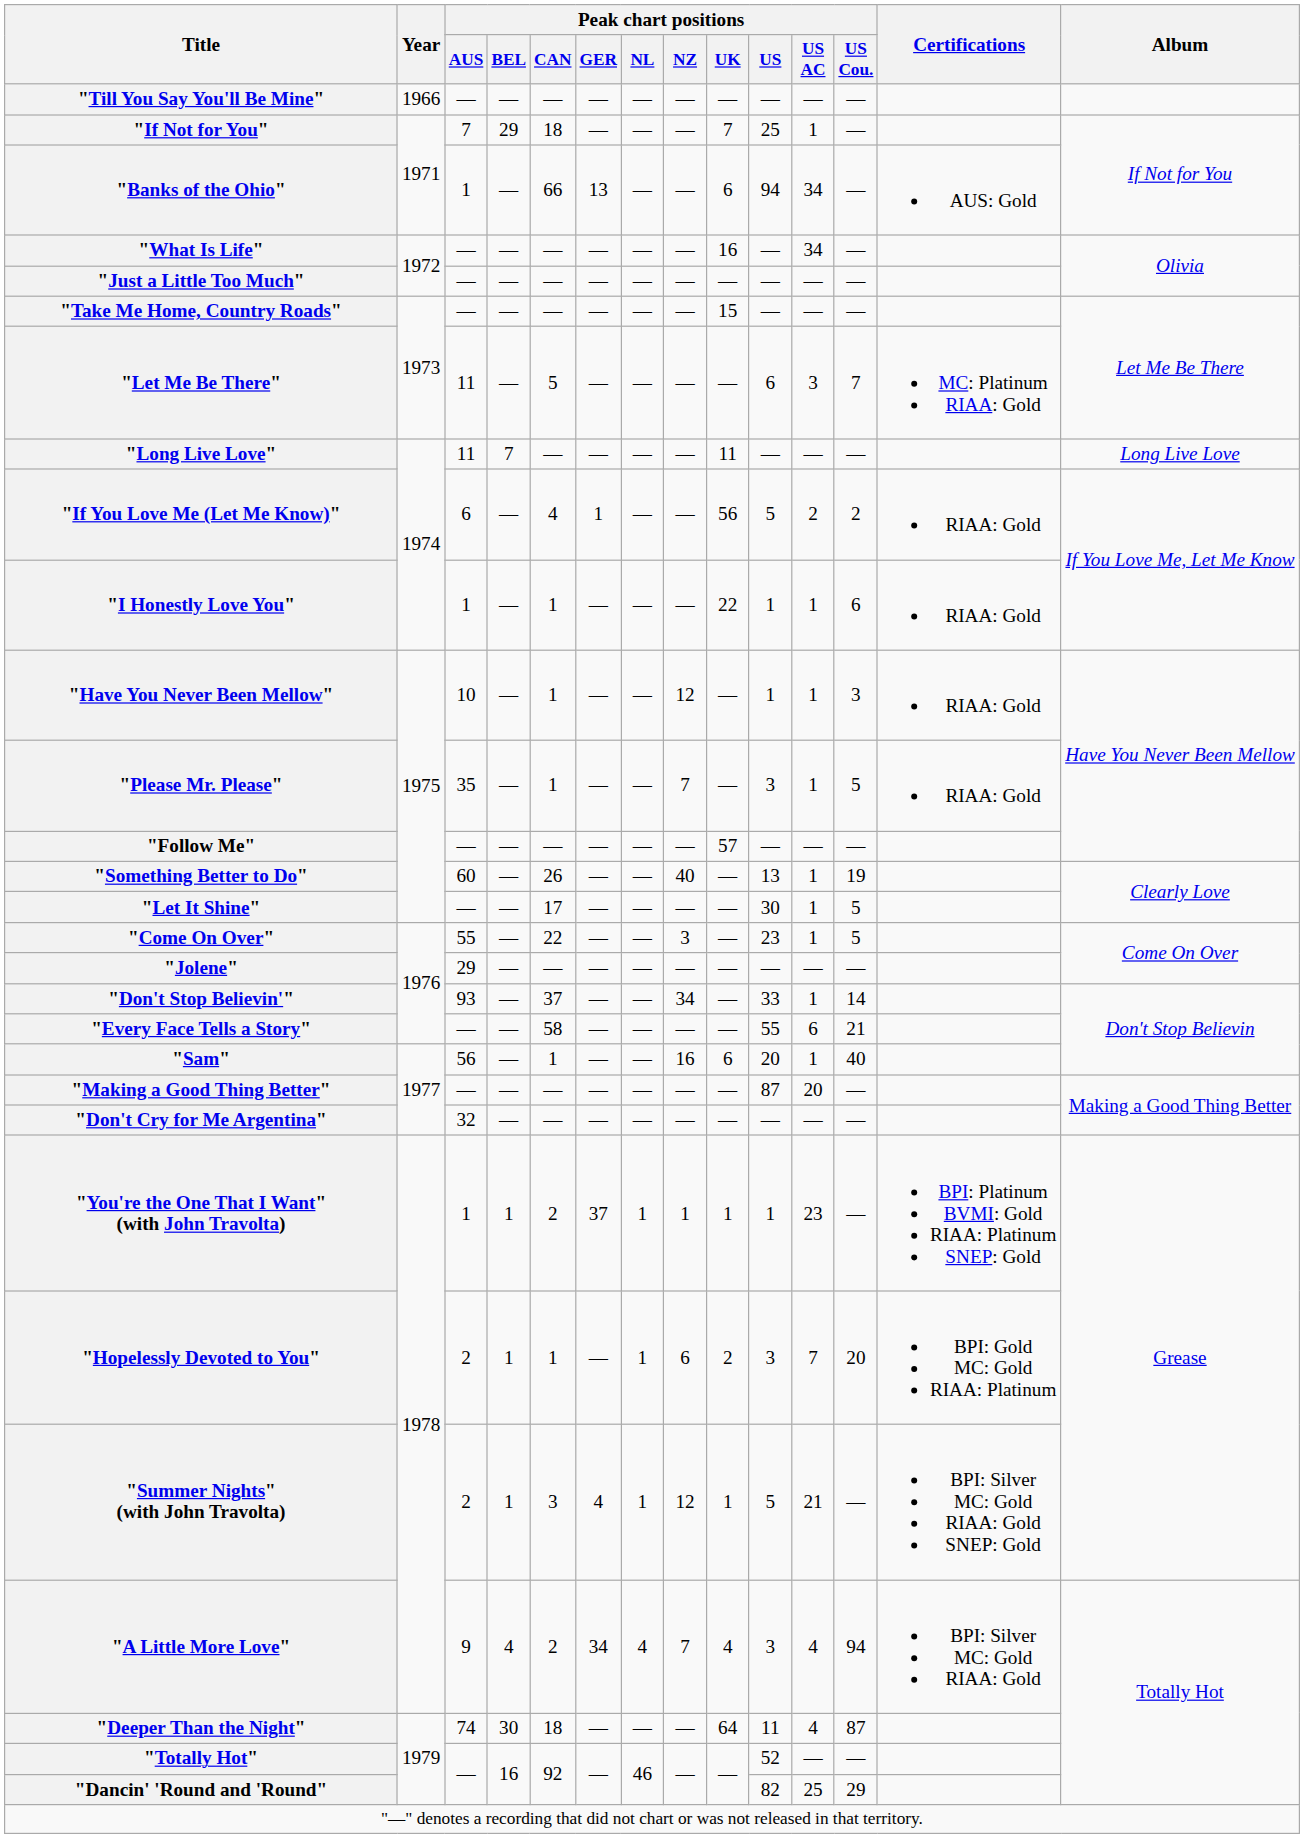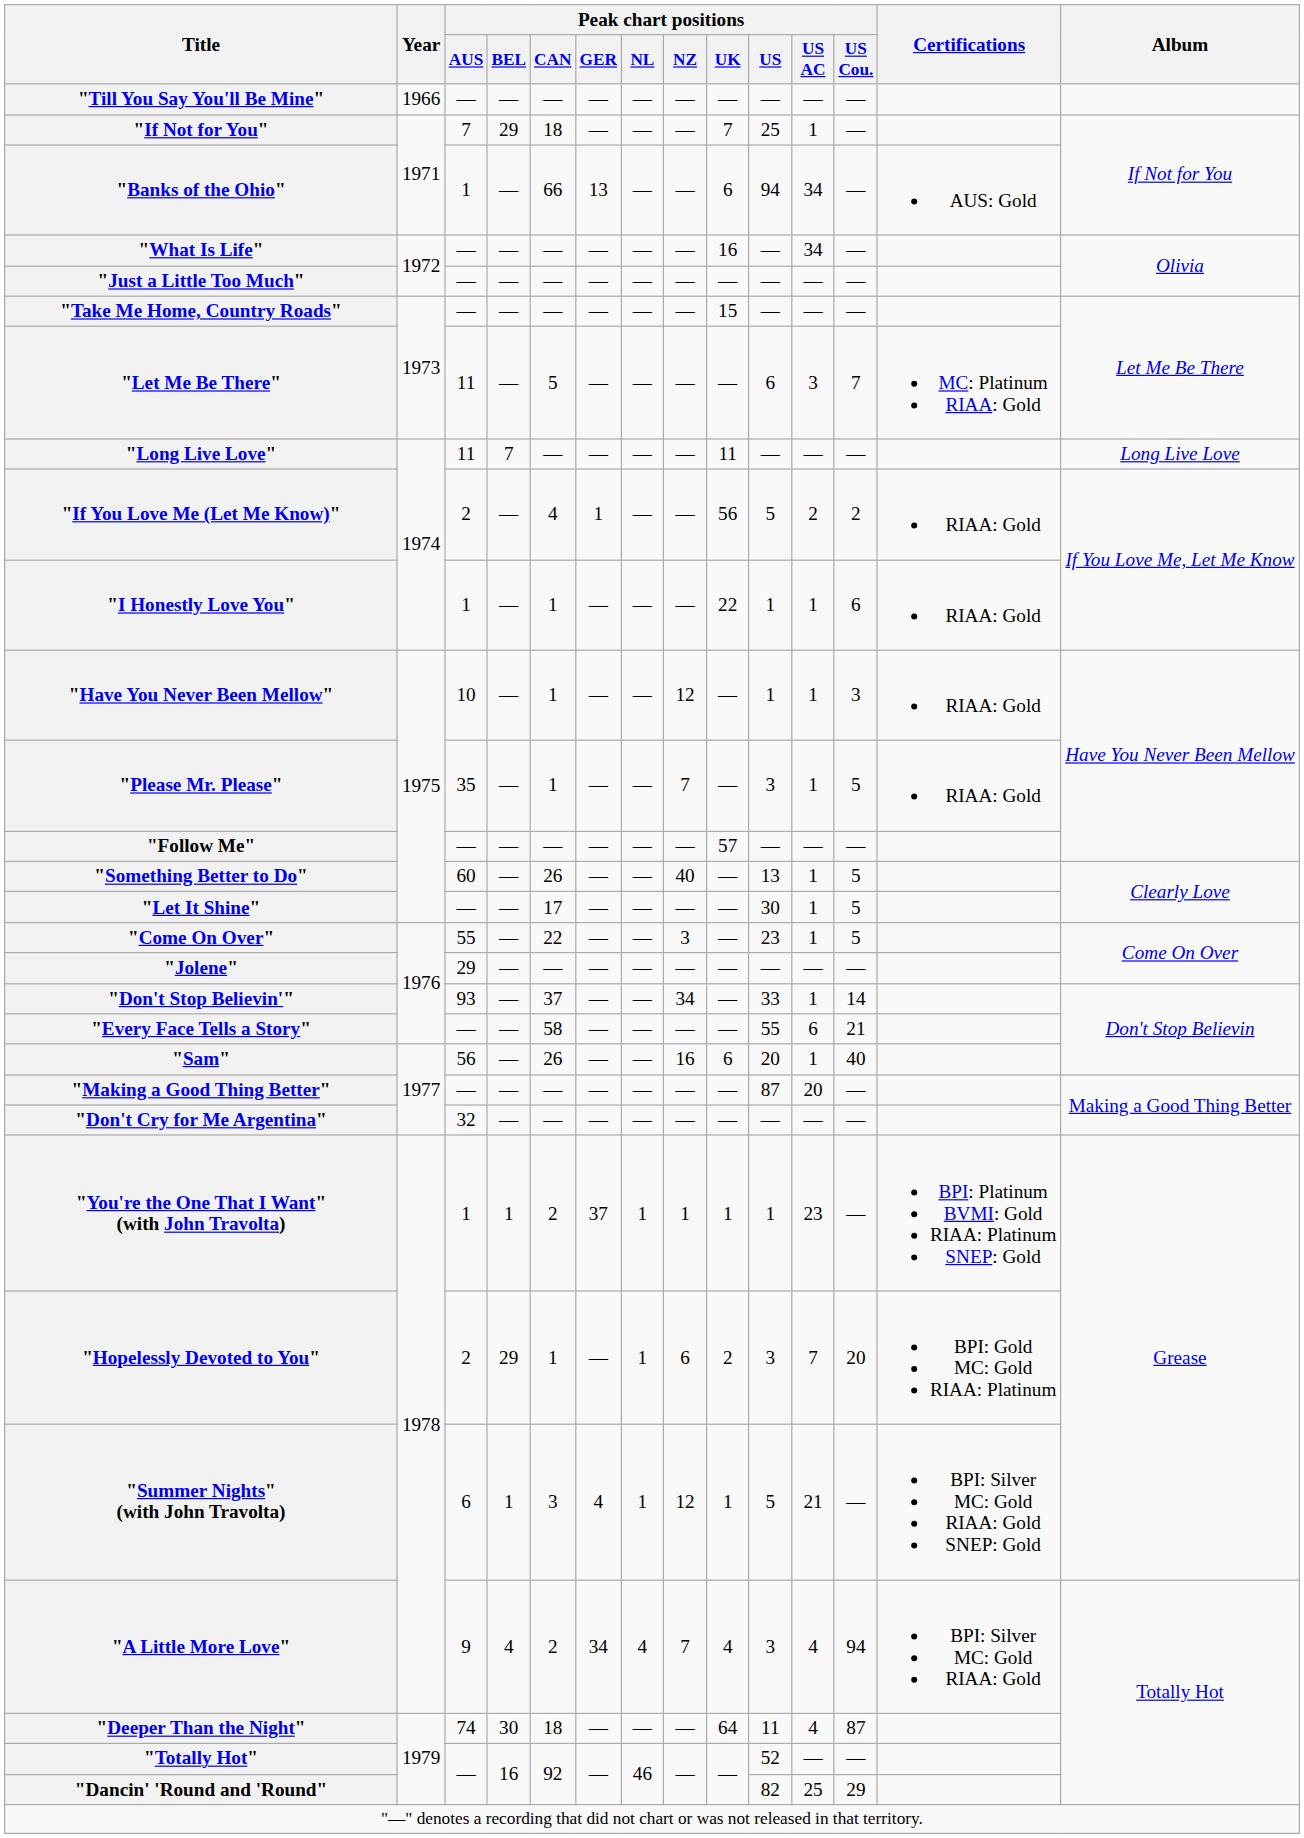(466, 514) 6 -> (466, 514) 2
(856, 876) 19 -> (856, 876) 5
(553, 1059) 1 -> (553, 1059) 26
(509, 1357) 1 -> (509, 1357) 29
(466, 1501) 2 -> (466, 1501) 6
